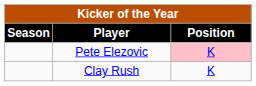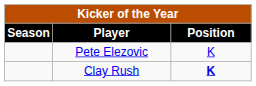(211, 52) pink background -> (211, 52) no background
(211, 71) normal -> (211, 71) bold
